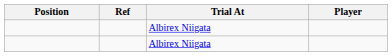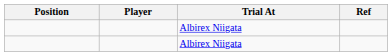columns swapped: (348, 12) <-> (123, 12)
